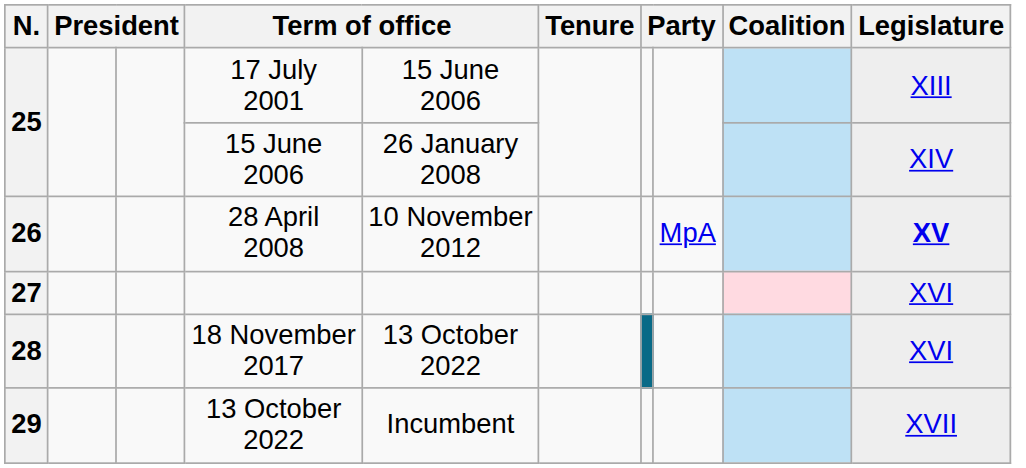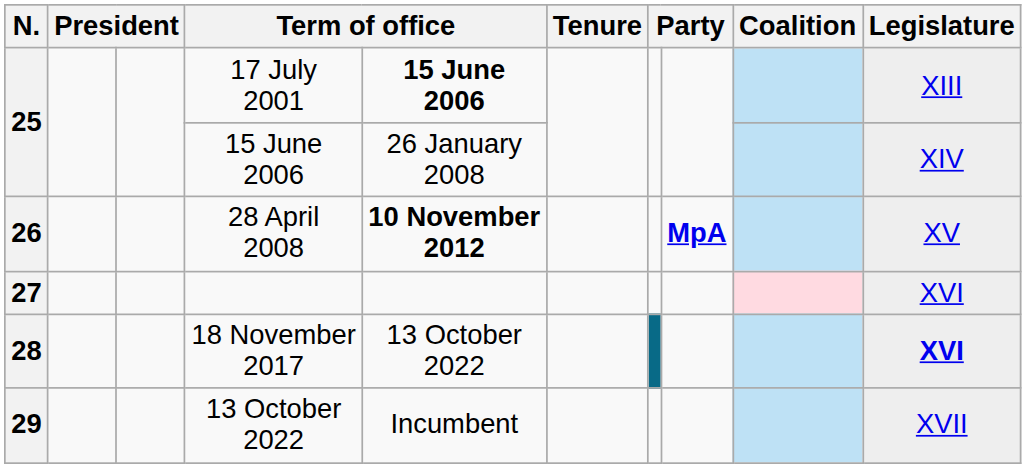(450, 84) normal -> (454, 84) bold
(450, 233) normal -> (454, 233) bold
(688, 233) normal -> (697, 233) bold
(931, 233) bold -> (942, 233) normal
(931, 350) normal -> (942, 350) bold
